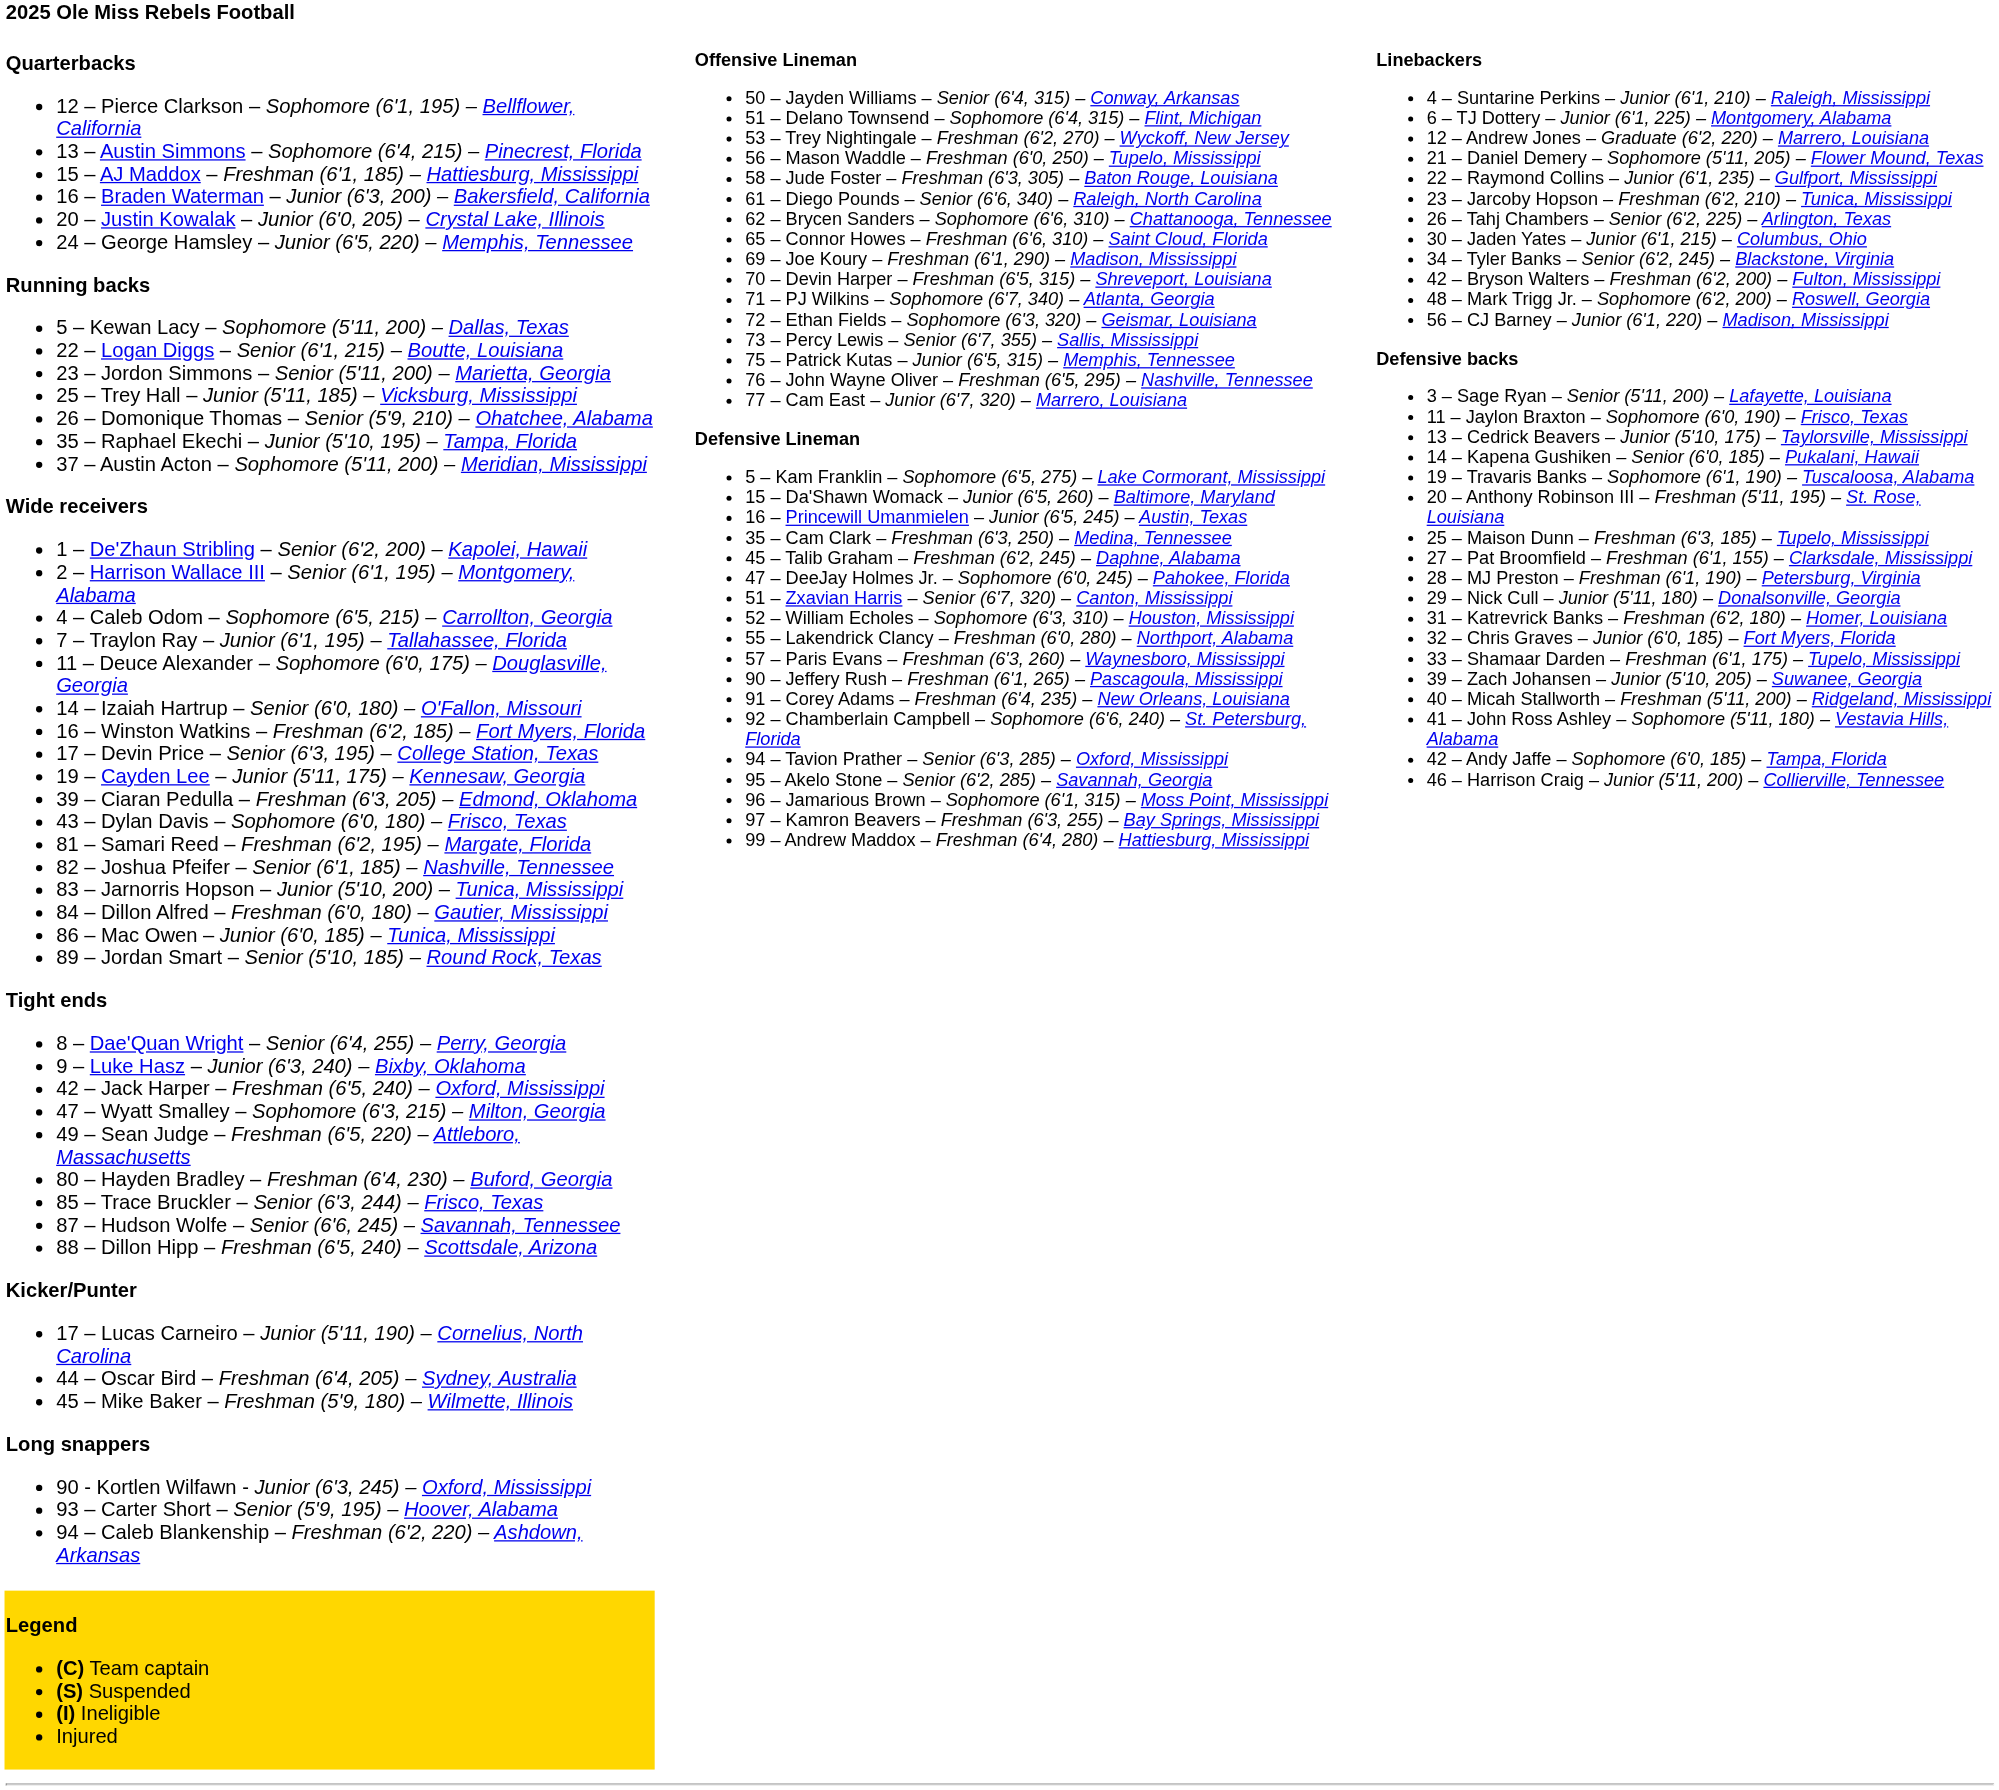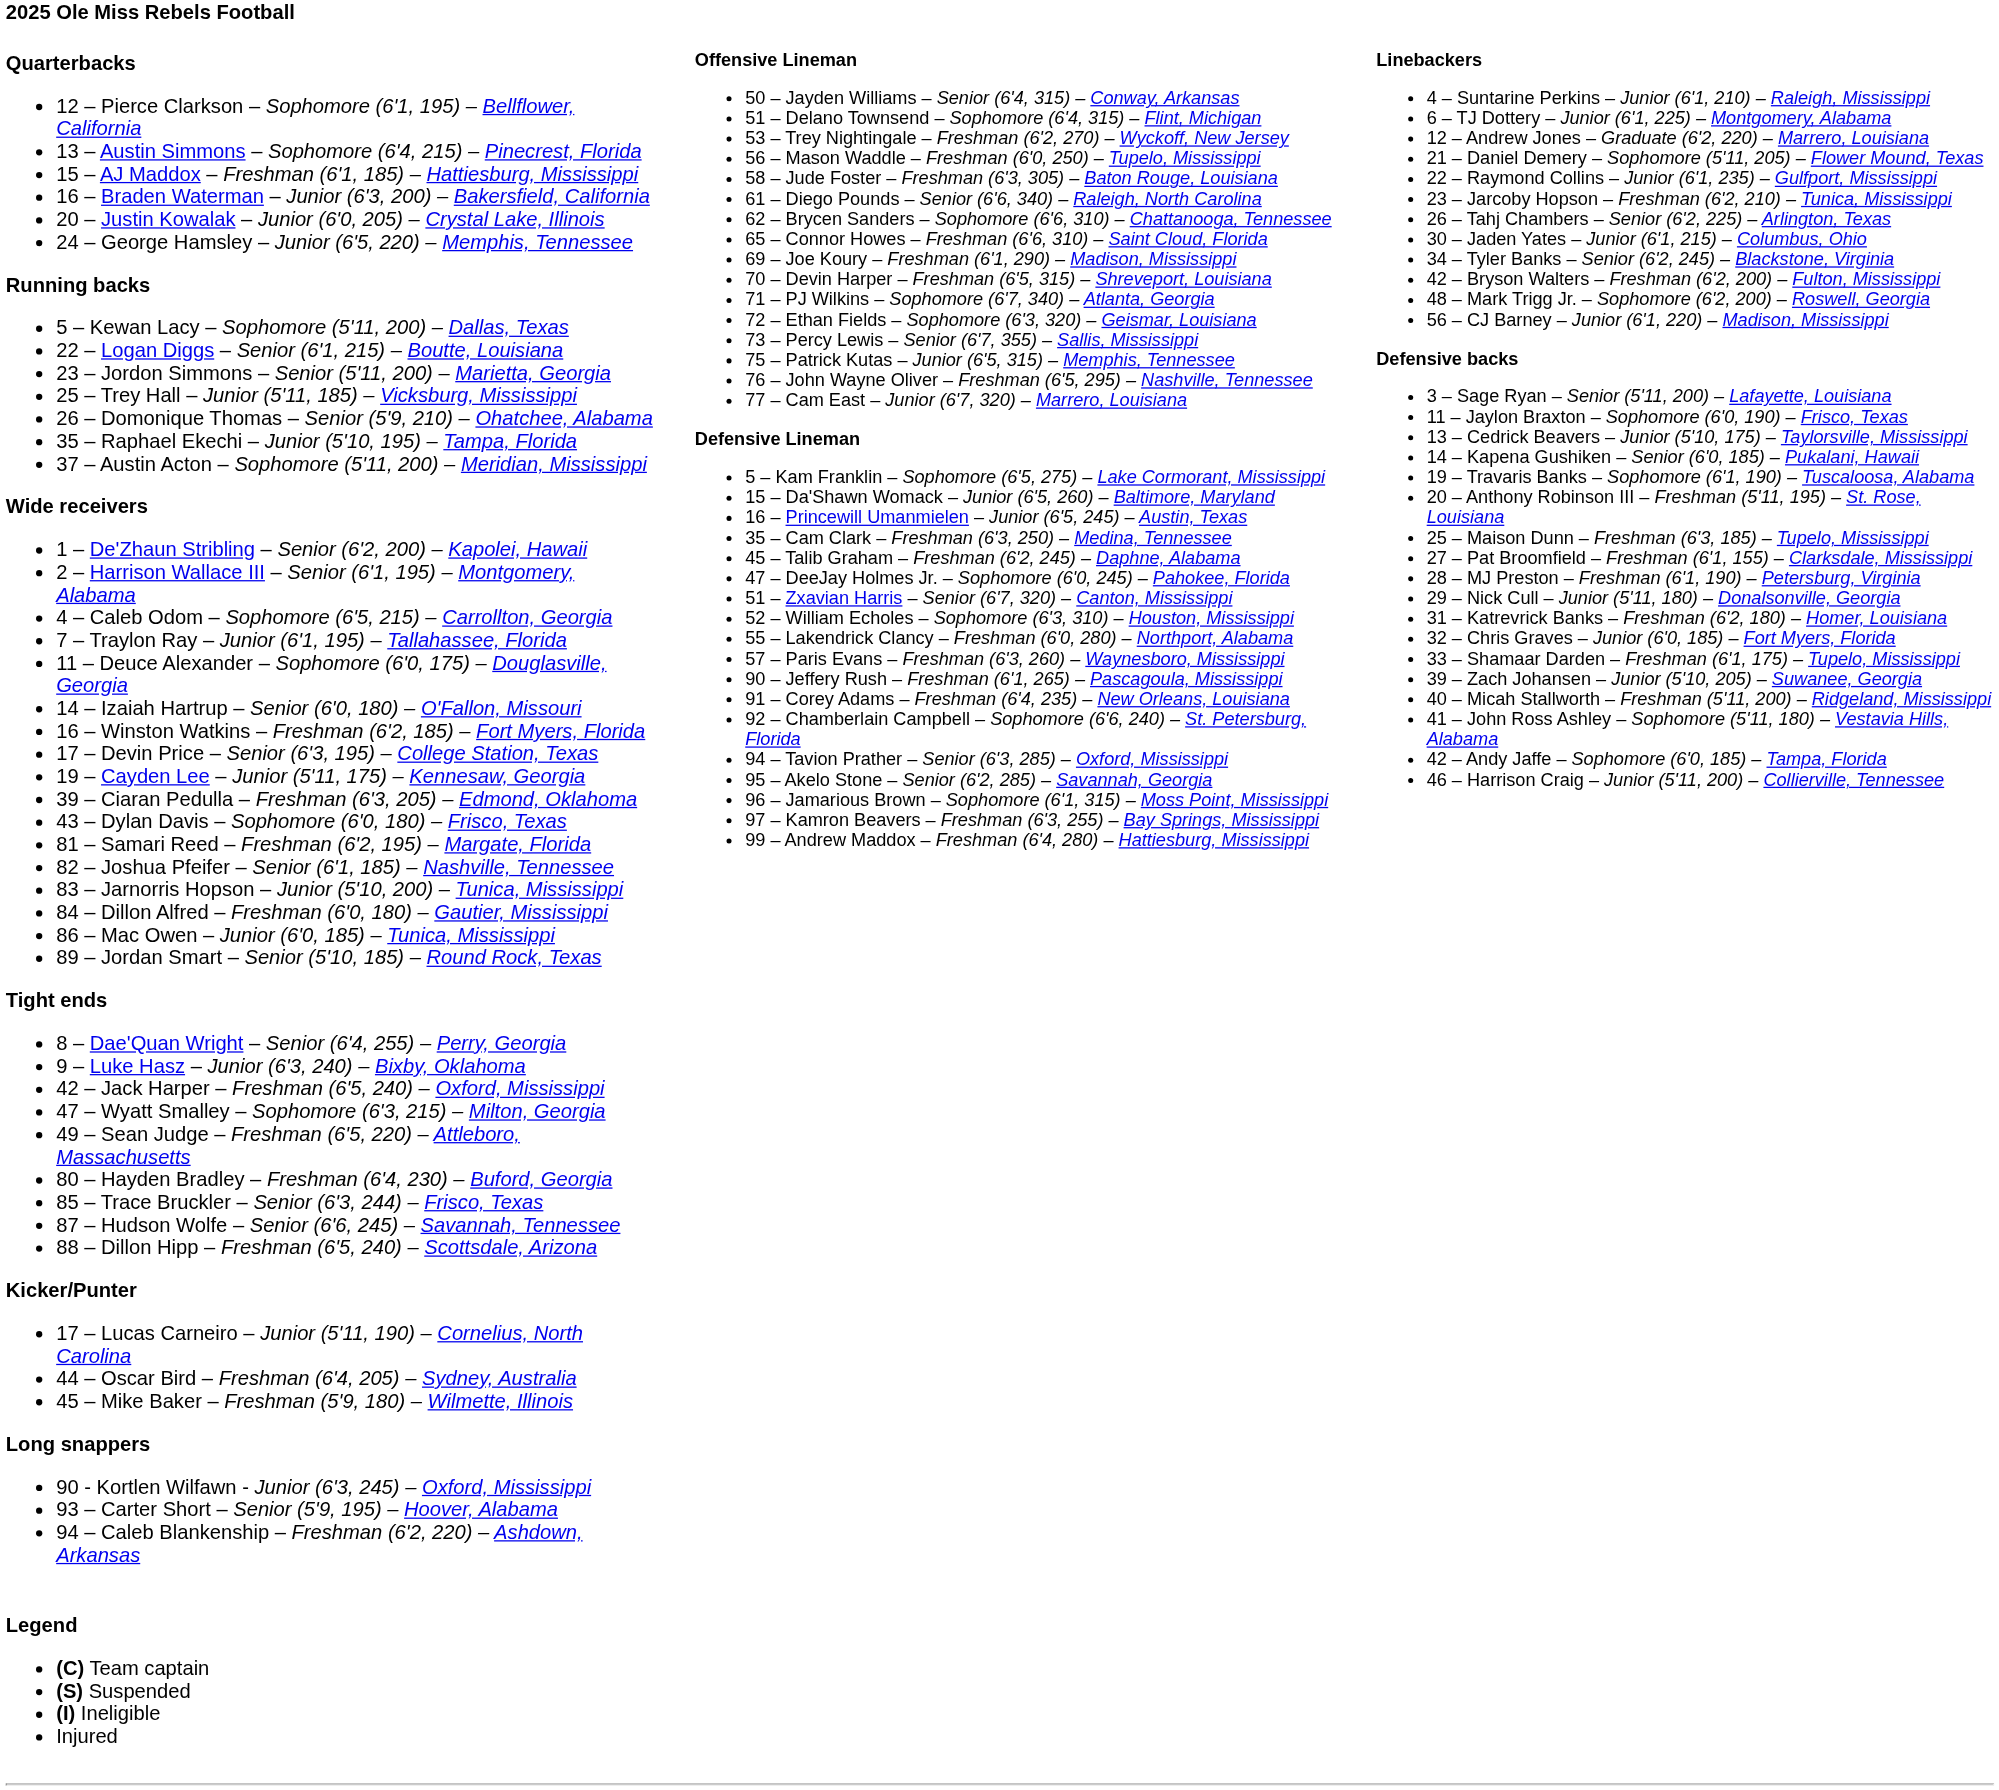(330, 1681) gold background -> (330, 1681) no background
